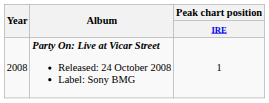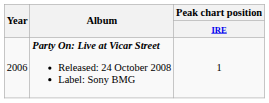(17, 67) 2008 -> (17, 67) 2006
